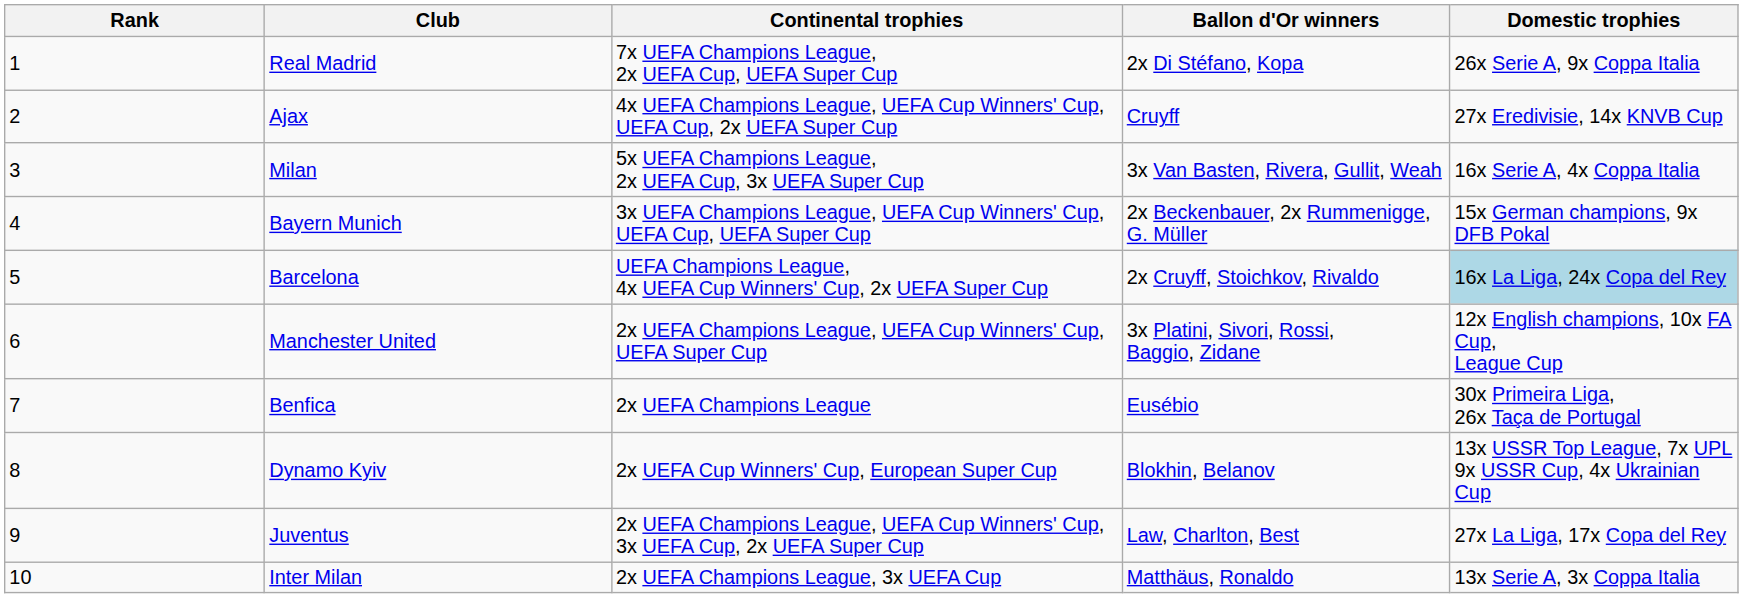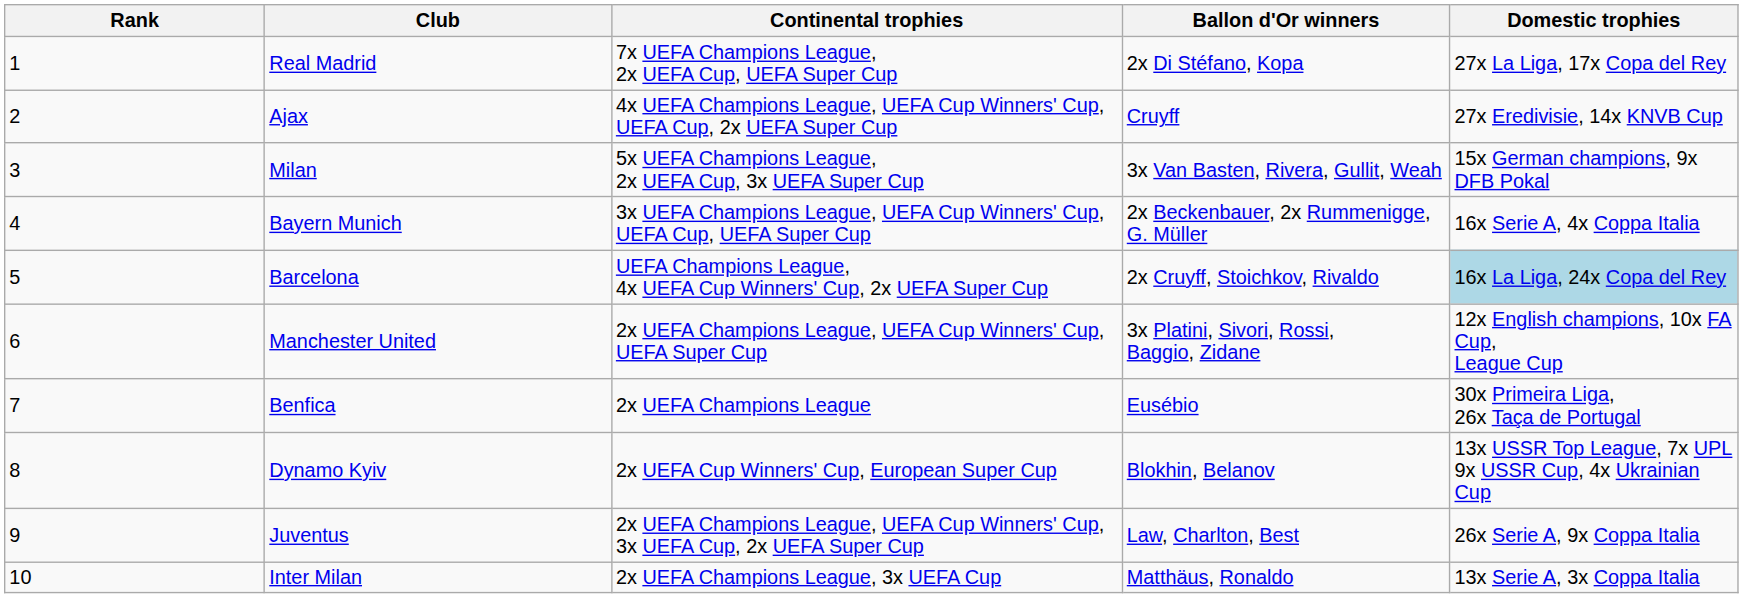(1577, 63) 26x Serie A, 9x Coppa Italia -> (1590, 63) 27x La Liga, 17x Copa del Rey
(1577, 170) 16x Serie A, 4x Coppa Italia -> (1576, 170) 15x German champions, 9x DFB Pokal
(1576, 223) 15x German champions, 9x DFB Pokal -> (1577, 223) 16x Serie A, 4x Coppa Italia
(1590, 535) 27x La Liga, 17x Copa del Rey -> (1577, 535) 26x Serie A, 9x Coppa Italia
